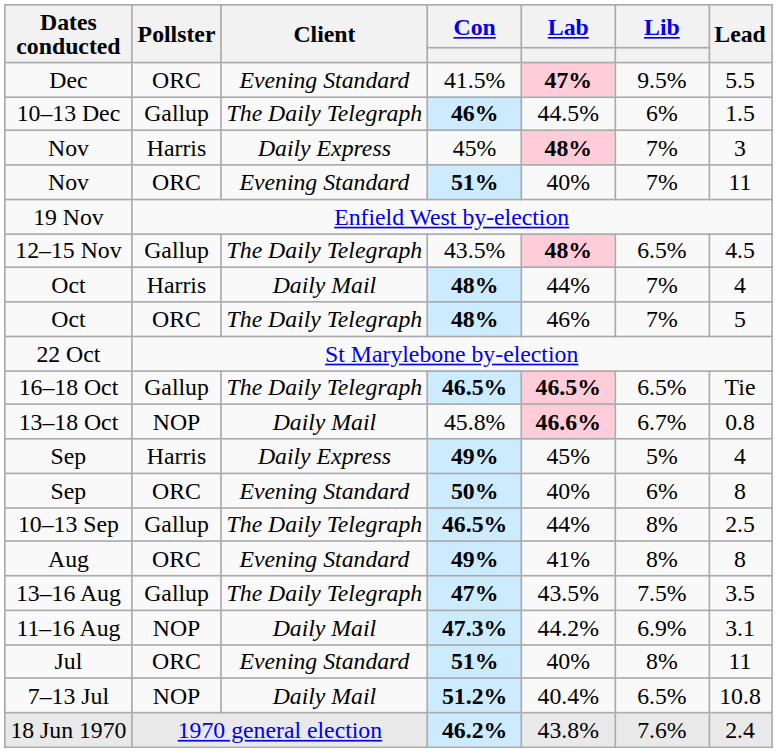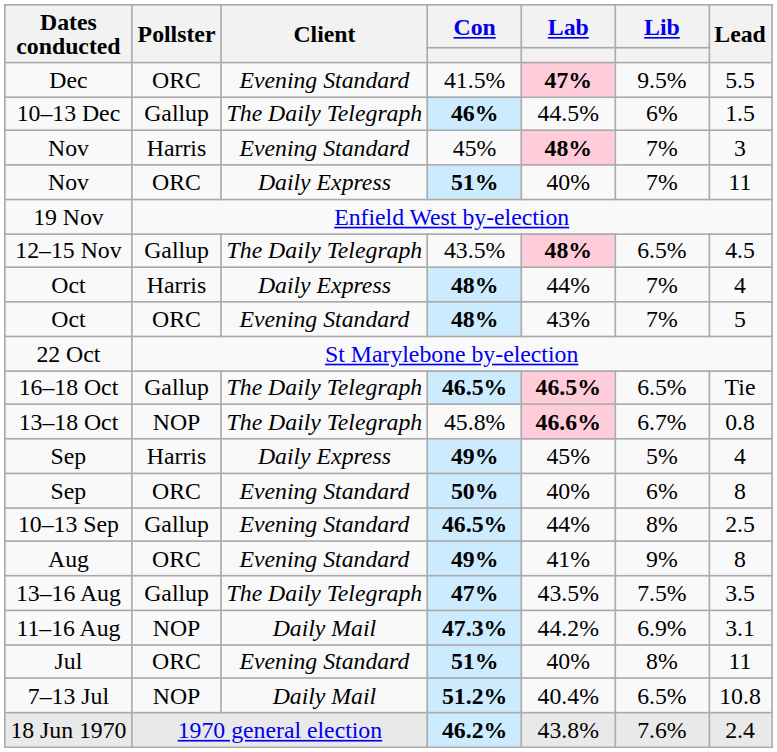(324, 148) Daily Express -> (324, 148) Evening Standard
(324, 182) Evening Standard -> (324, 182) Daily Express
(324, 285) Daily Mail -> (324, 285) Daily Express
(324, 319) The Daily Telegraph -> (324, 319) Evening Standard
(568, 319) 46% -> (568, 319) 43%
(324, 422) Daily Mail -> (324, 422) The Daily Telegraph
(324, 525) The Daily Telegraph -> (324, 525) Evening Standard
(662, 559) 8% -> (662, 559) 9%
